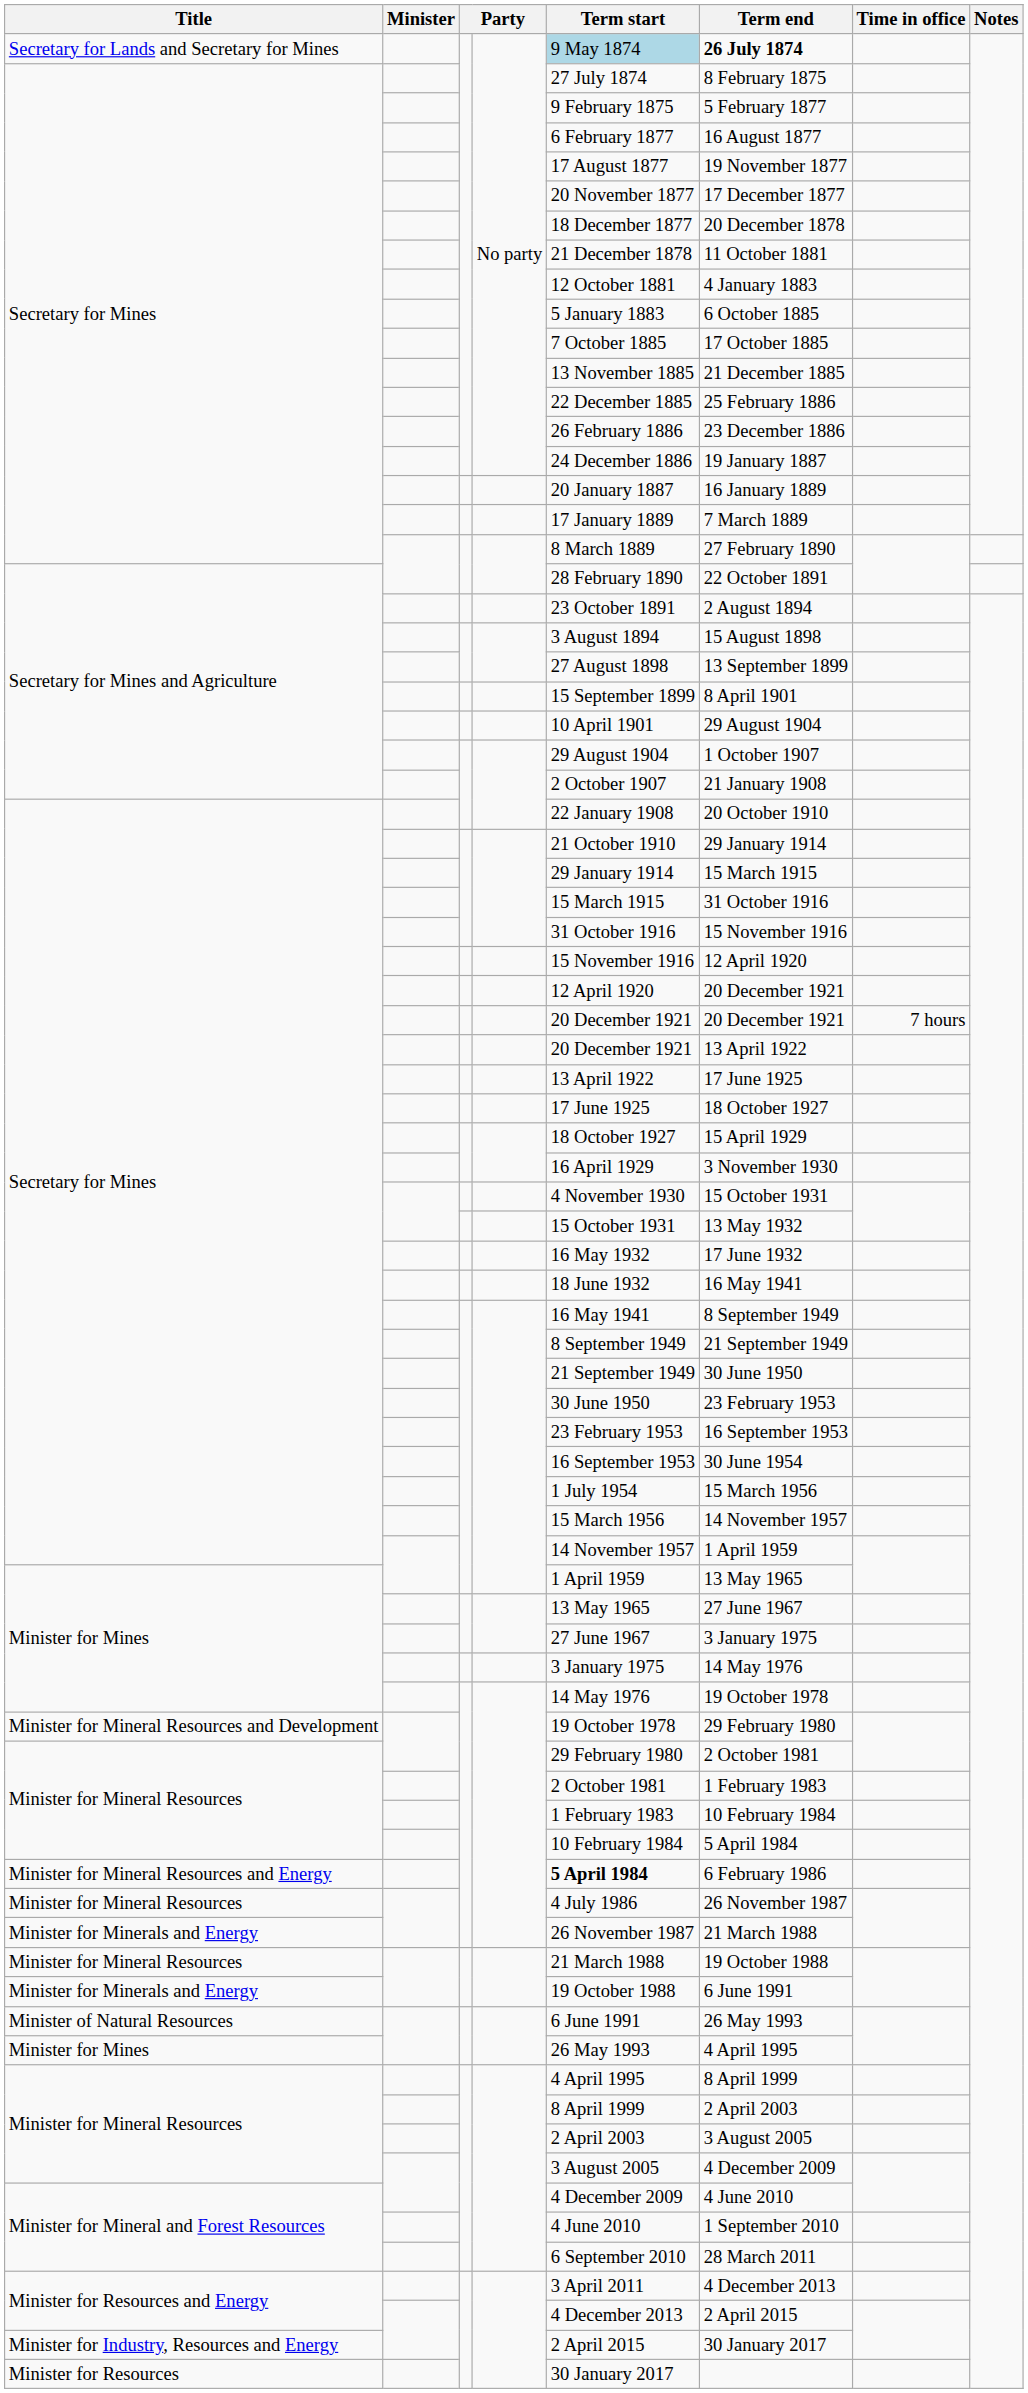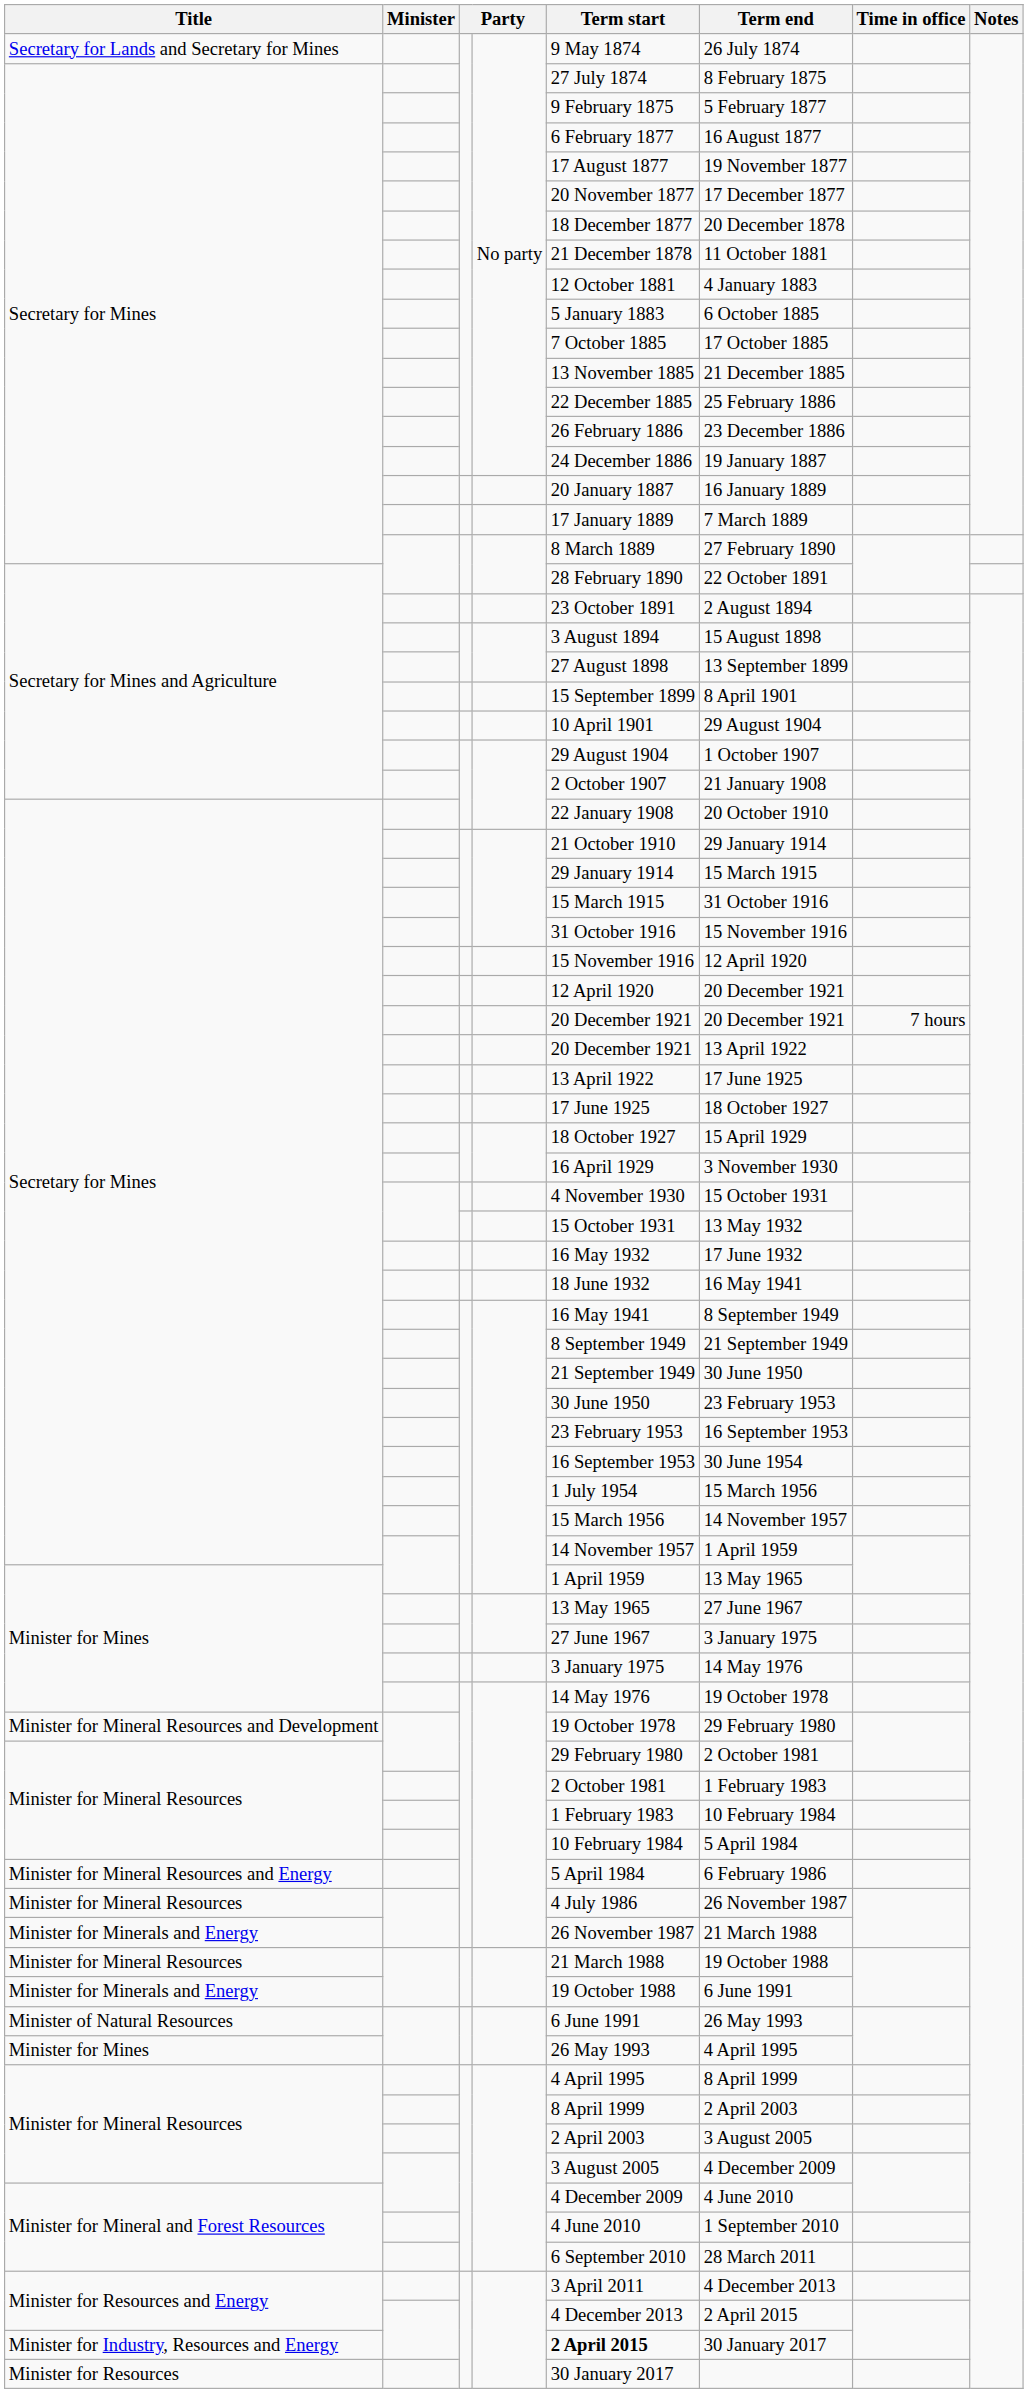(596, 48) lightblue background -> (596, 48) no background
(753, 48) bold -> (752, 48) normal
(599, 1873) bold -> (598, 1873) normal
(598, 2344) normal -> (599, 2344) bold
